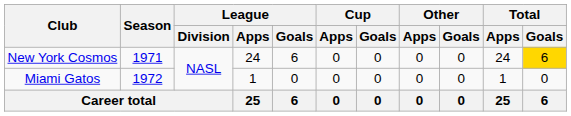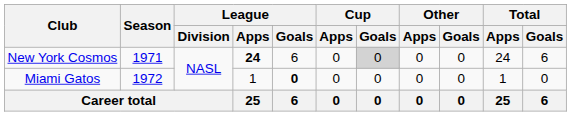(253, 57) normal -> (253, 57) bold
(378, 57) no background -> (378, 57) lightgrey background
(545, 57) gold background -> (545, 57) no background
(294, 79) normal -> (294, 79) bold
